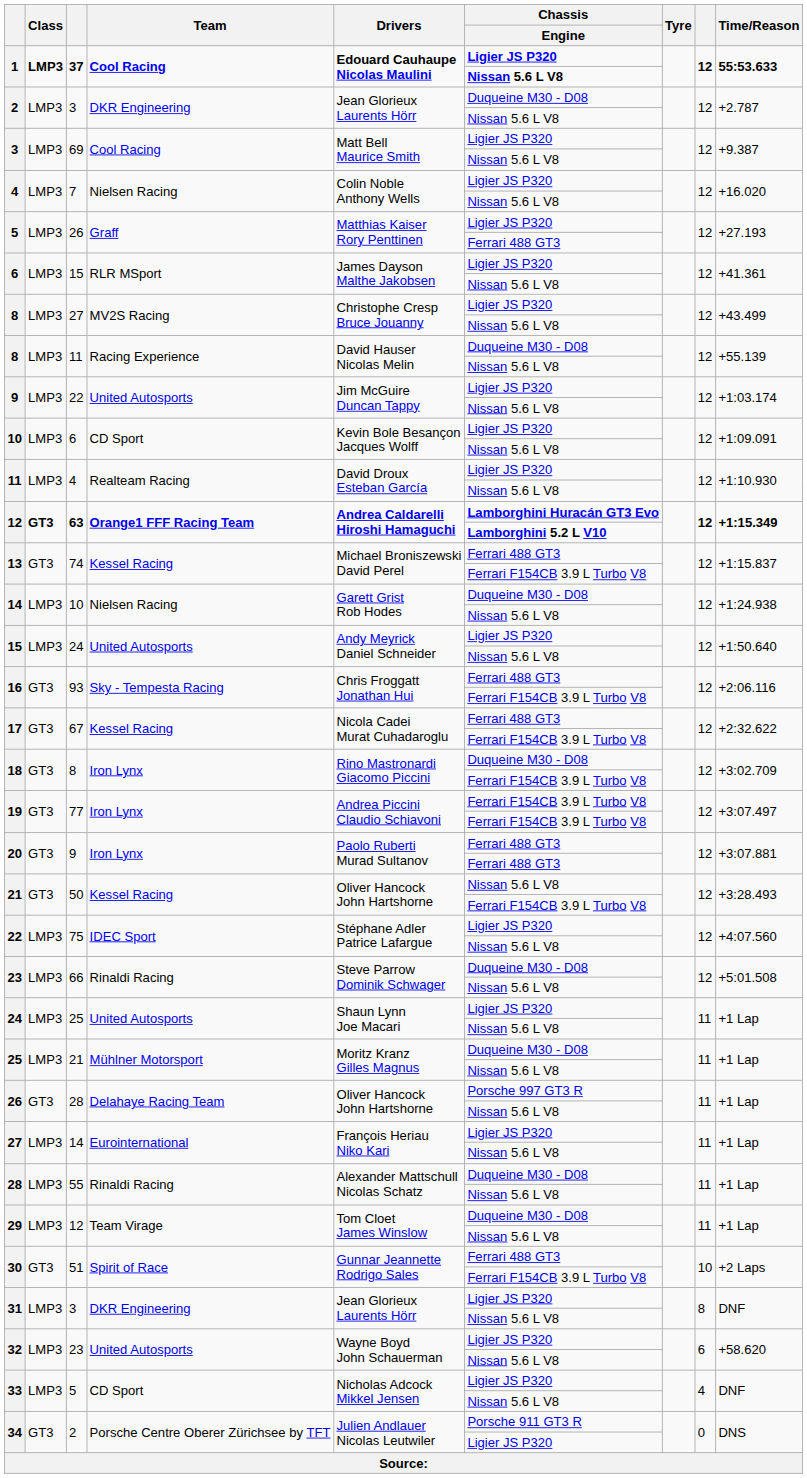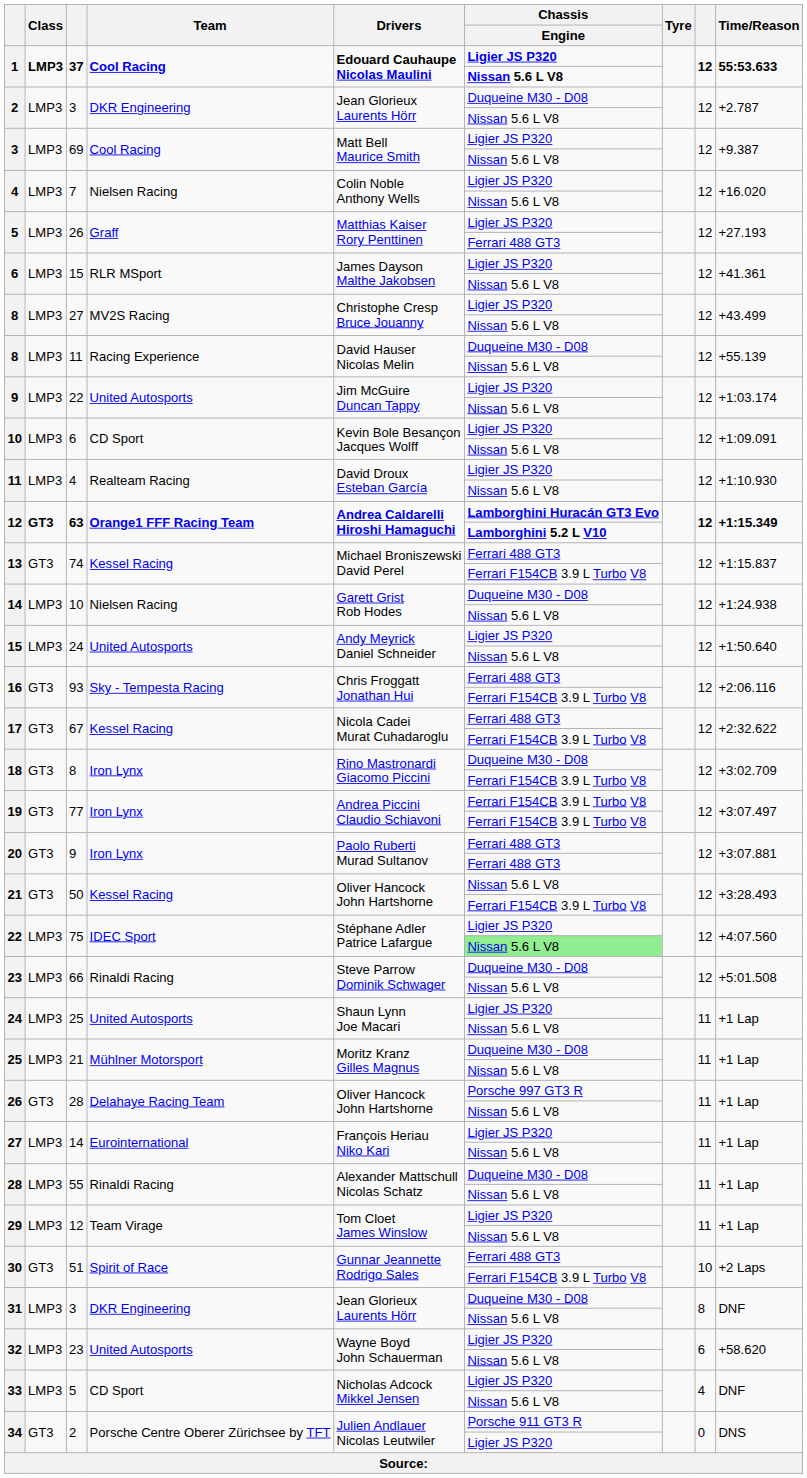(513, 946) no background -> (513, 946) lightgreen background
(528, 1215) Duqueine M30 - D08 -> (510, 1215) Ligier JS P320
(510, 1298) Ligier JS P320 -> (528, 1298) Duqueine M30 - D08
